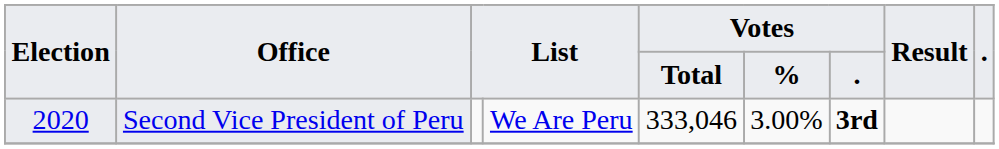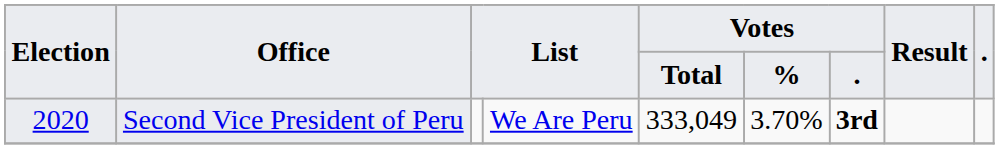(691, 120) 333,046 -> (691, 120) 333,049
(786, 120) 3.00% -> (786, 120) 3.70%
